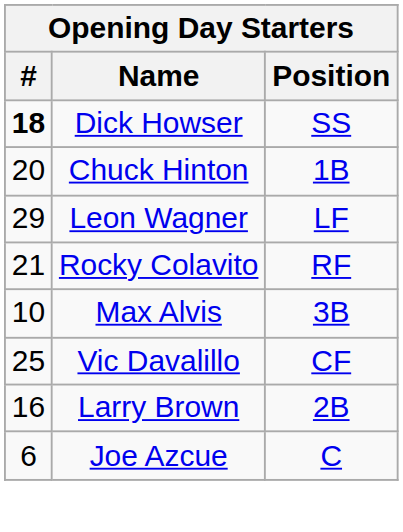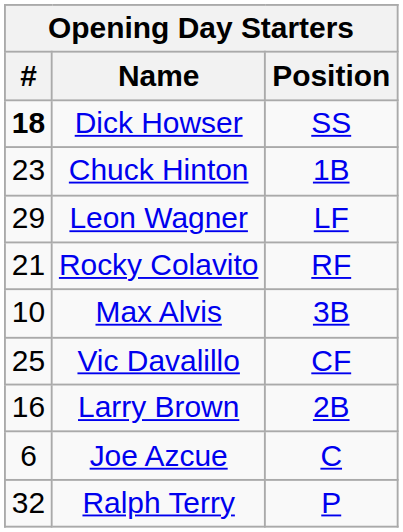(28, 170) 20 -> (28, 170) 23
+ row: (159, 502)
